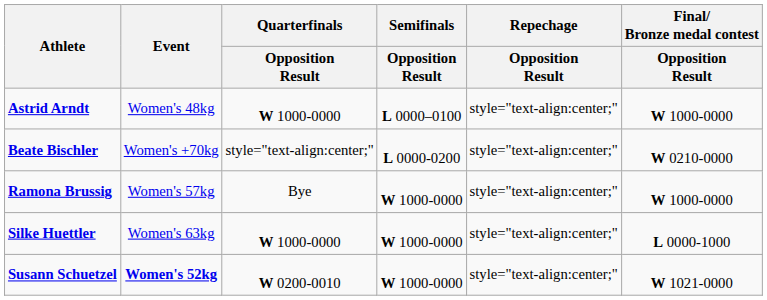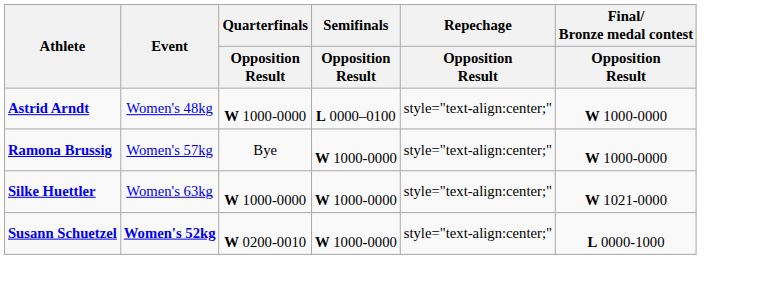- row: (53, 150)
(692, 242) L 0000-1000 -> (626, 200) W 1021-0000
(692, 283) W 1021-0000 -> (626, 242) L 0000-1000
